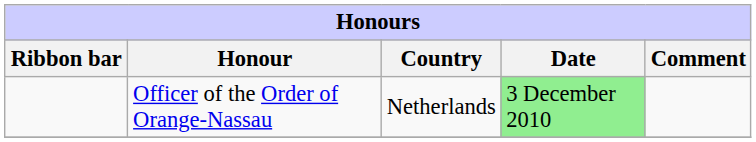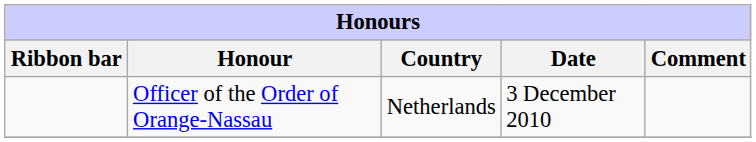(561, 106) lightgreen background -> (561, 106) no background
